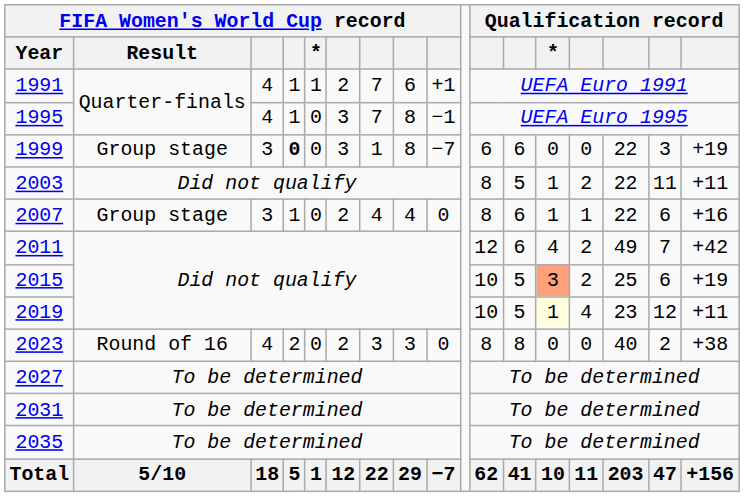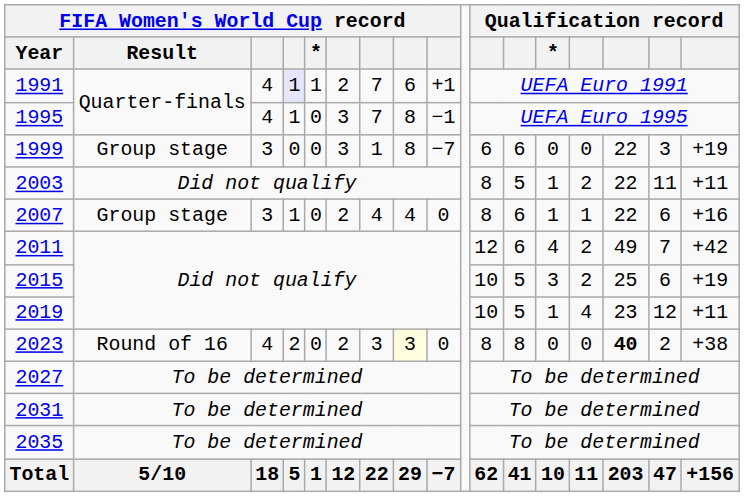(295, 86) no background -> (295, 86) lavender background
(295, 151) bold -> (295, 151) normal
(553, 280) lightsalmon background -> (553, 280) no background
(553, 313) lightyellow background -> (553, 313) no background
(410, 345) no background -> (410, 345) lightyellow background
(626, 345) normal -> (626, 345) bold
